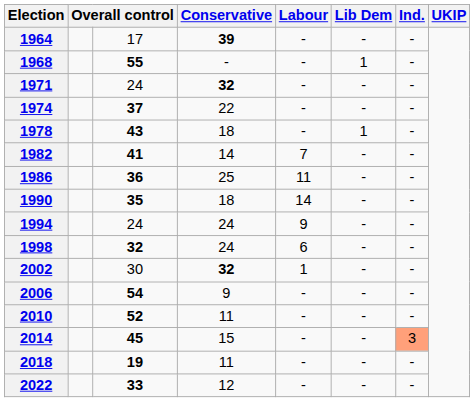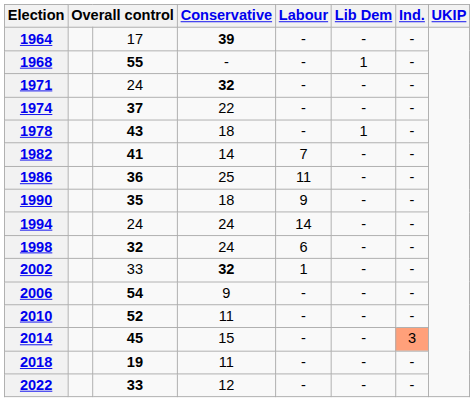(303, 200) 14 -> (303, 200) 9
(303, 223) 9 -> (303, 223) 14
(135, 270) 30 -> (135, 270) 33
